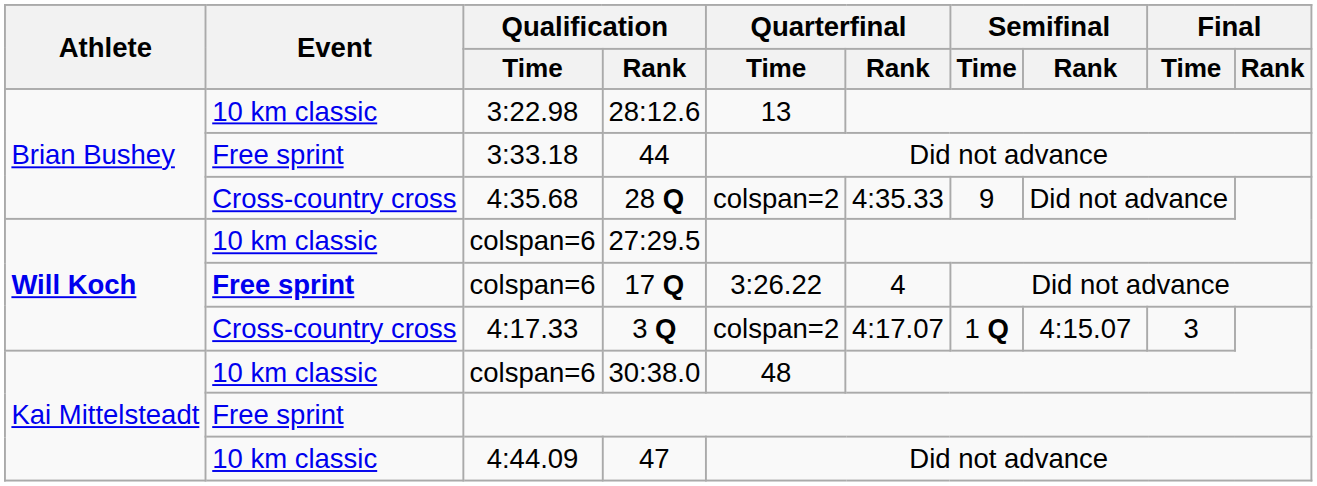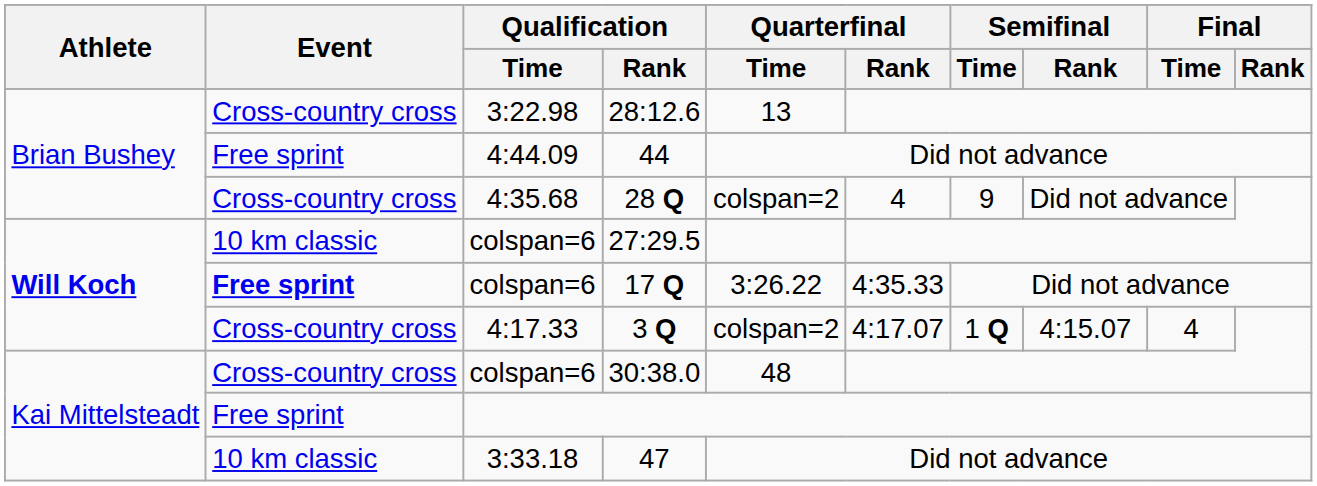(295, 112) 10 km classic -> (334, 112) Cross-country cross
(533, 155) 3:33.18 -> (533, 155) 4:44.09
(898, 198) 4:35.33 -> (898, 198) 4
(898, 285) 4 -> (898, 285) 4:35.33
(1191, 329) 3 -> (1191, 329) 4
(295, 372) 10 km classic -> (334, 372) Cross-country cross
(533, 459) 4:44.09 -> (533, 459) 3:33.18
